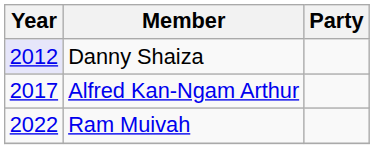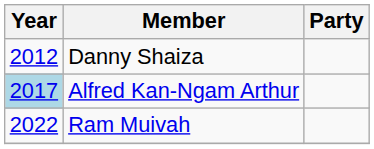(34, 56) lavender background -> (34, 56) no background
(34, 90) no background -> (34, 90) lightblue background
